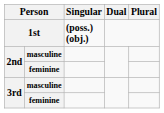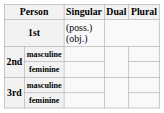(79, 33) bold -> (79, 33) normal
